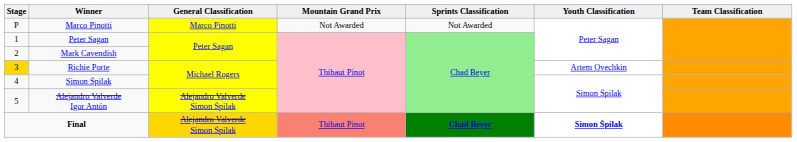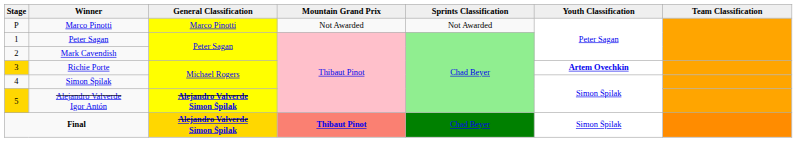(599, 68) normal -> (599, 68) bold
(16, 101) no background -> (16, 101) gold background
(213, 101) normal -> (213, 101) bold
(213, 125) normal -> (213, 125) bold
(341, 125) normal -> (341, 125) bold
(470, 125) bold -> (470, 125) normal
(599, 125) bold -> (599, 125) normal
